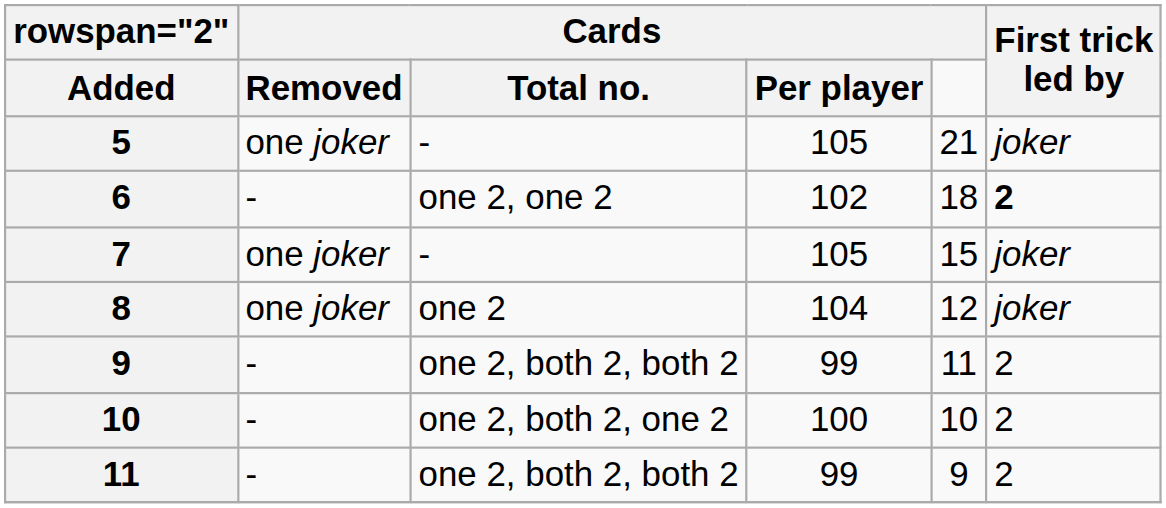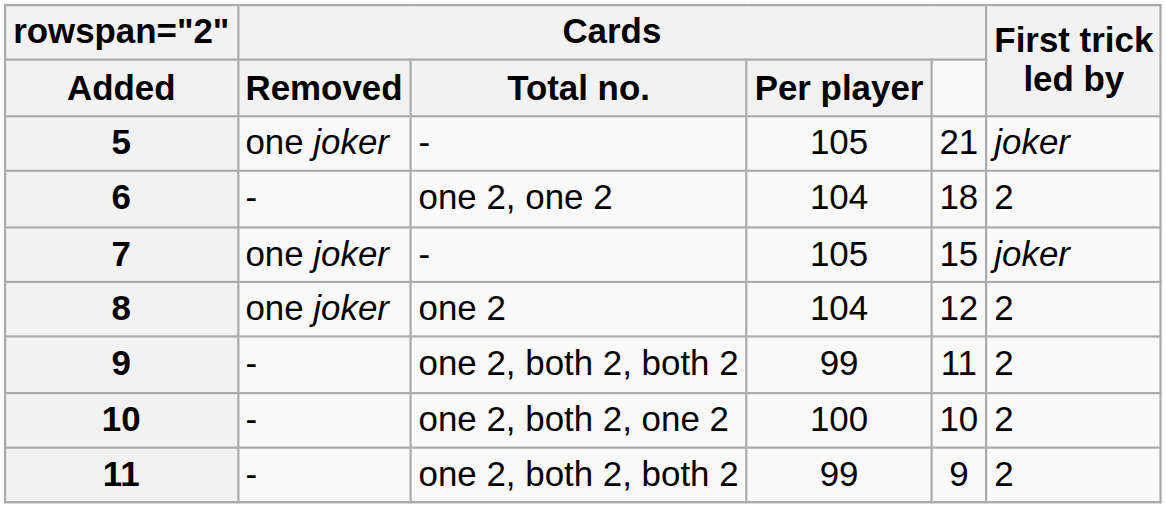(839, 198) 102 -> (839, 198) 104
(1004, 198) bold -> (1004, 198) normal
(1032, 308) joker -> (1004, 308) 2
